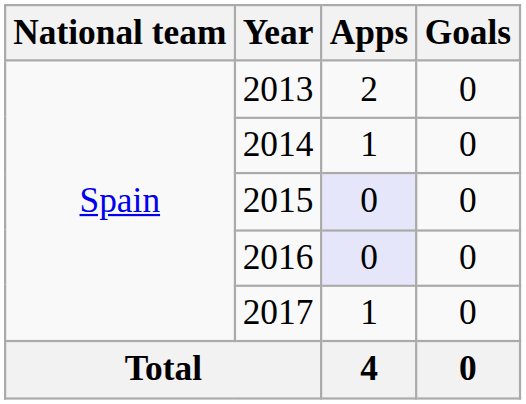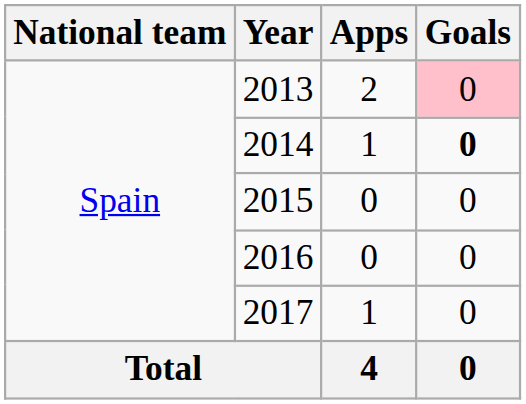(468, 88) no background -> (468, 88) pink background
(468, 144) normal -> (468, 144) bold
(369, 200) lavender background -> (369, 200) no background
(369, 256) lavender background -> (369, 256) no background
